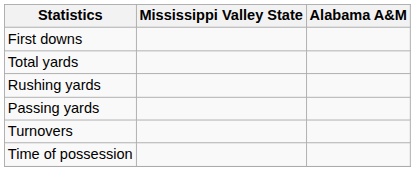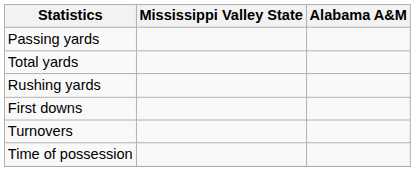rows swapped: (45, 39) <-> (54, 108)
